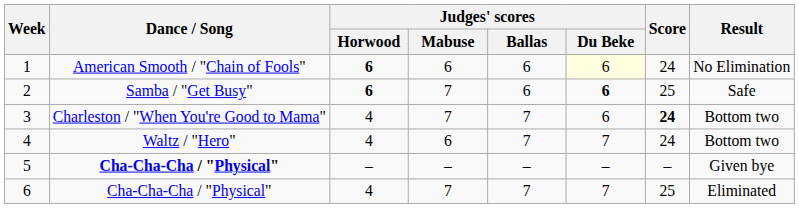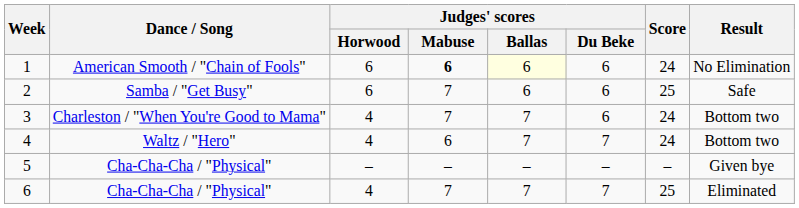(369, 66) bold -> (369, 66) normal
(448, 66) normal -> (448, 66) bold
(527, 66) no background -> (527, 66) lightyellow background
(606, 66) lightyellow background -> (606, 66) no background
(369, 91) bold -> (369, 91) normal
(606, 91) bold -> (606, 91) normal
(667, 116) bold -> (667, 116) normal
(189, 166) bold -> (189, 166) normal
